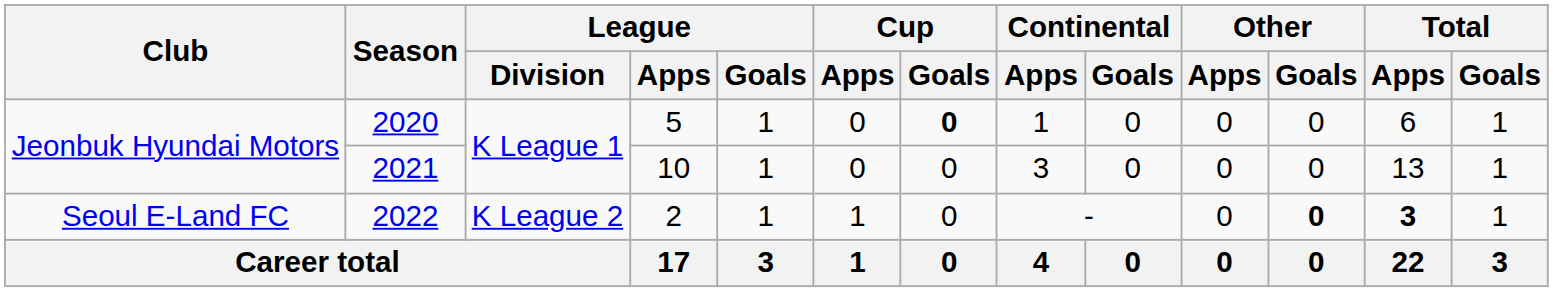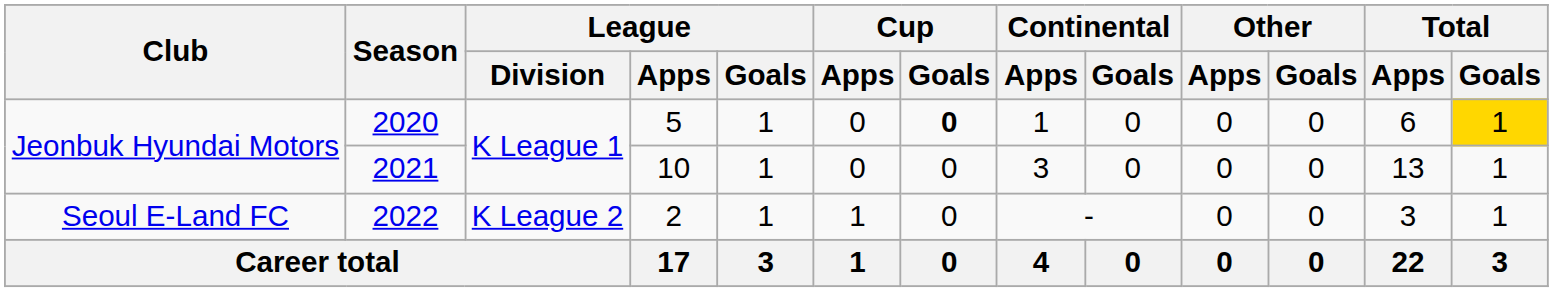(1500, 121) no background -> (1500, 121) gold background
(1316, 215) bold -> (1316, 215) normal
(1408, 215) bold -> (1408, 215) normal
